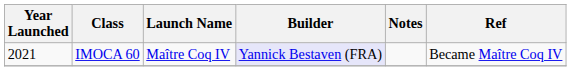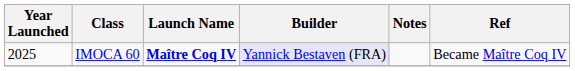(22, 54) 2021 -> (22, 54) 2025
(188, 54) normal -> (191, 54) bold
